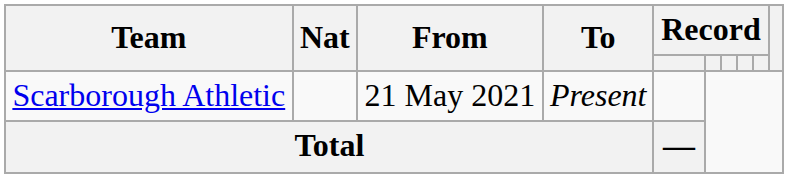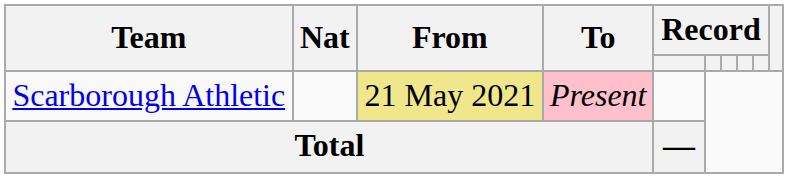(450, 95) no background -> (450, 95) khaki background
(598, 95) no background -> (598, 95) pink background
